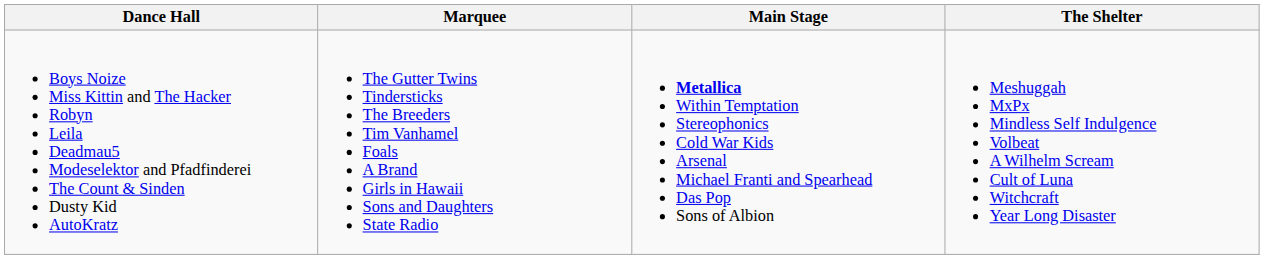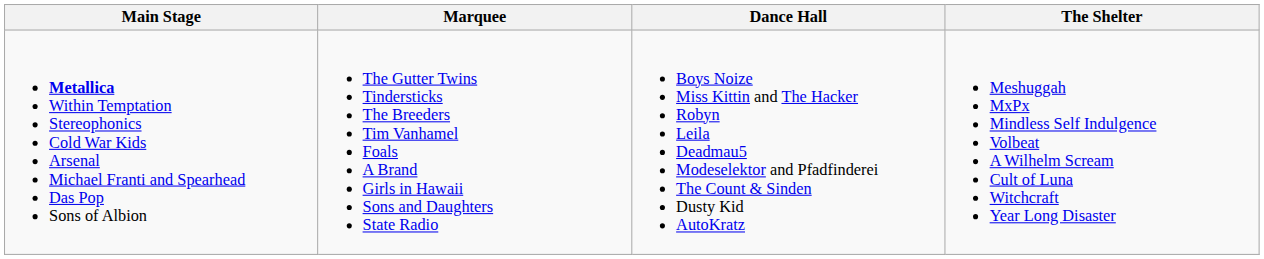columns swapped: (788, 17) <-> (161, 17)
